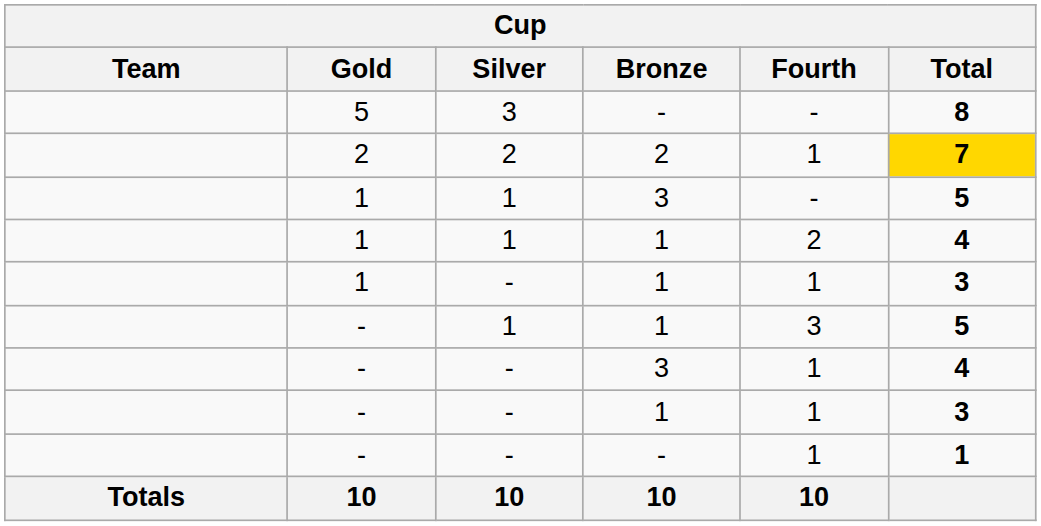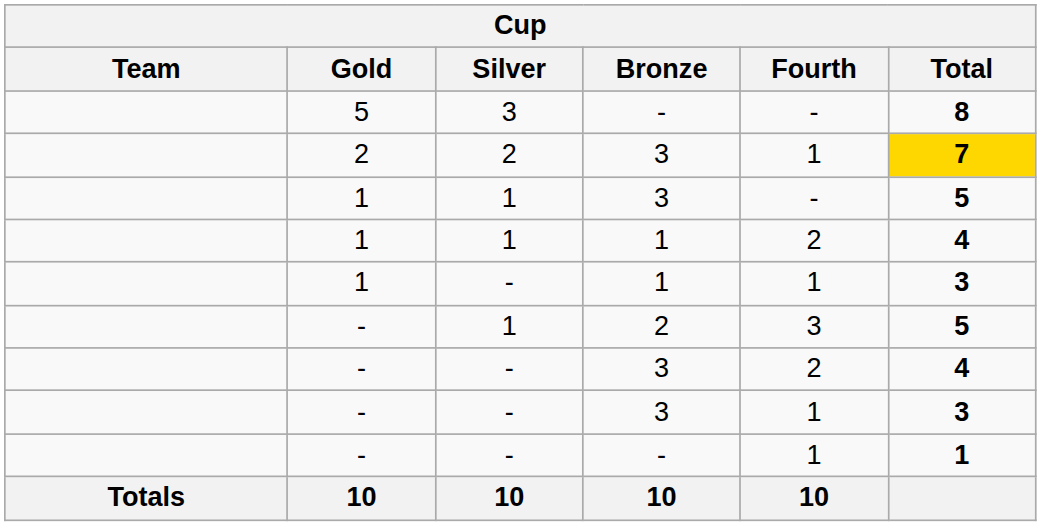(662, 154) 2 -> (662, 154) 3
(662, 326) 1 -> (662, 326) 2
(814, 369) 1 -> (814, 369) 2
(662, 411) 1 -> (662, 411) 3
